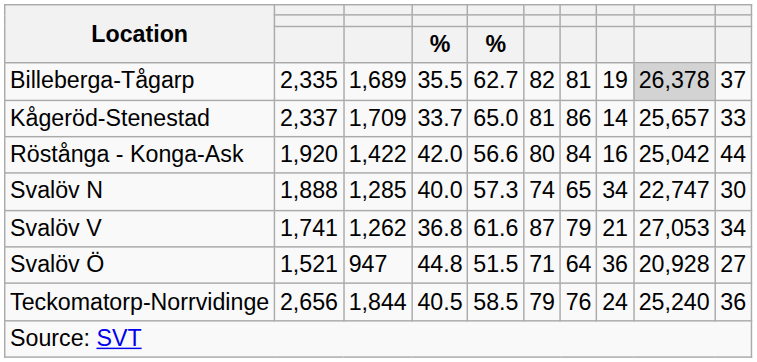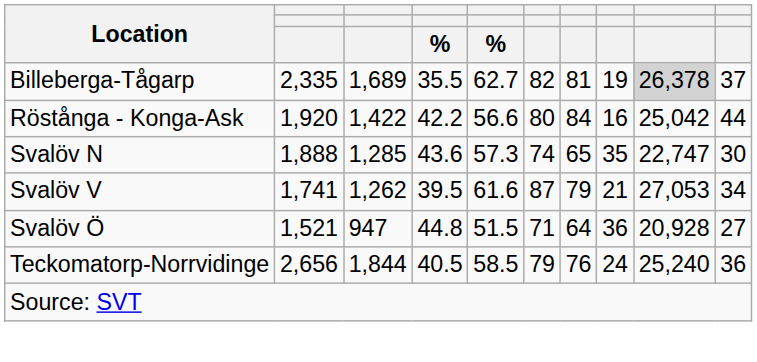- row: (110, 117)
(440, 154) 42.0 -> (440, 117) 42.2
(440, 191) 40.0 -> (440, 154) 43.6
(615, 191) 34 -> (615, 154) 35
(440, 228) 36.8 -> (440, 191) 39.5
